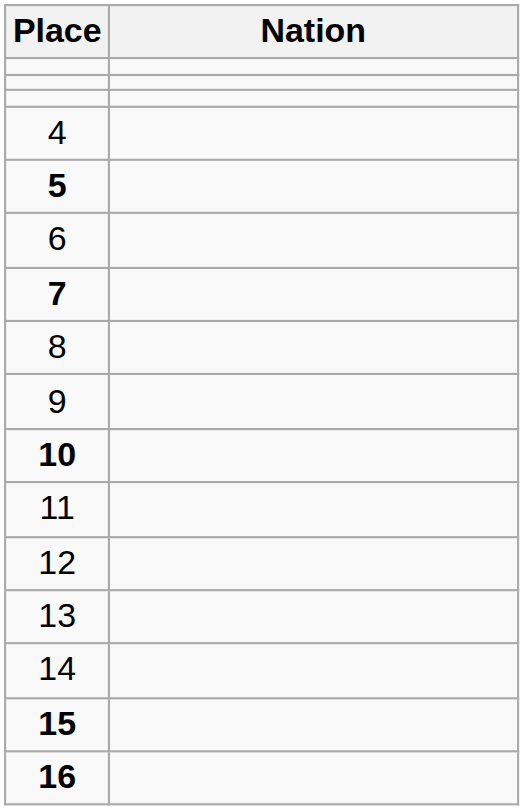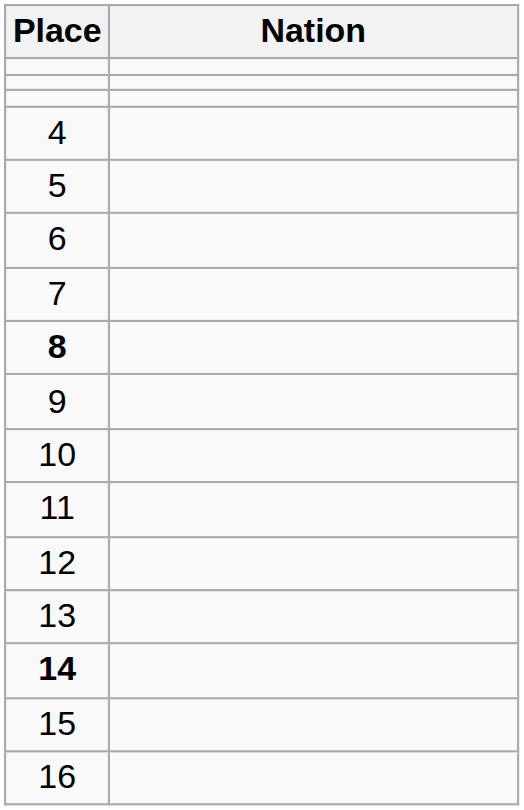(57, 185) bold -> (57, 185) normal
(57, 293) bold -> (57, 293) normal
(57, 347) normal -> (57, 347) bold
(57, 454) bold -> (57, 454) normal
(57, 670) normal -> (57, 670) bold
(57, 723) bold -> (57, 723) normal
(57, 777) bold -> (57, 777) normal
